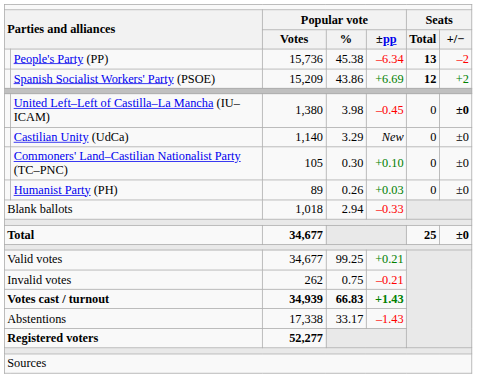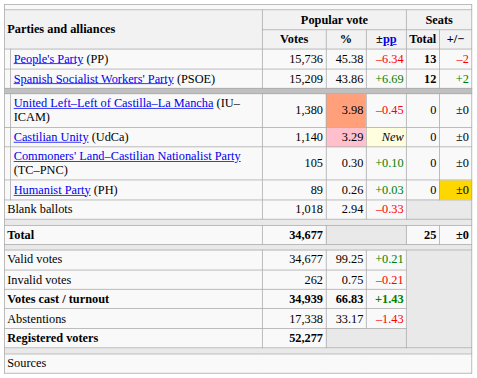(353, 110) no background -> (353, 110) lightsalmon background
(462, 110) bold -> (462, 110) normal
(353, 137) no background -> (353, 137) pink background
(393, 137) no background -> (393, 137) lightyellow background
(462, 190) no background -> (462, 190) gold background
